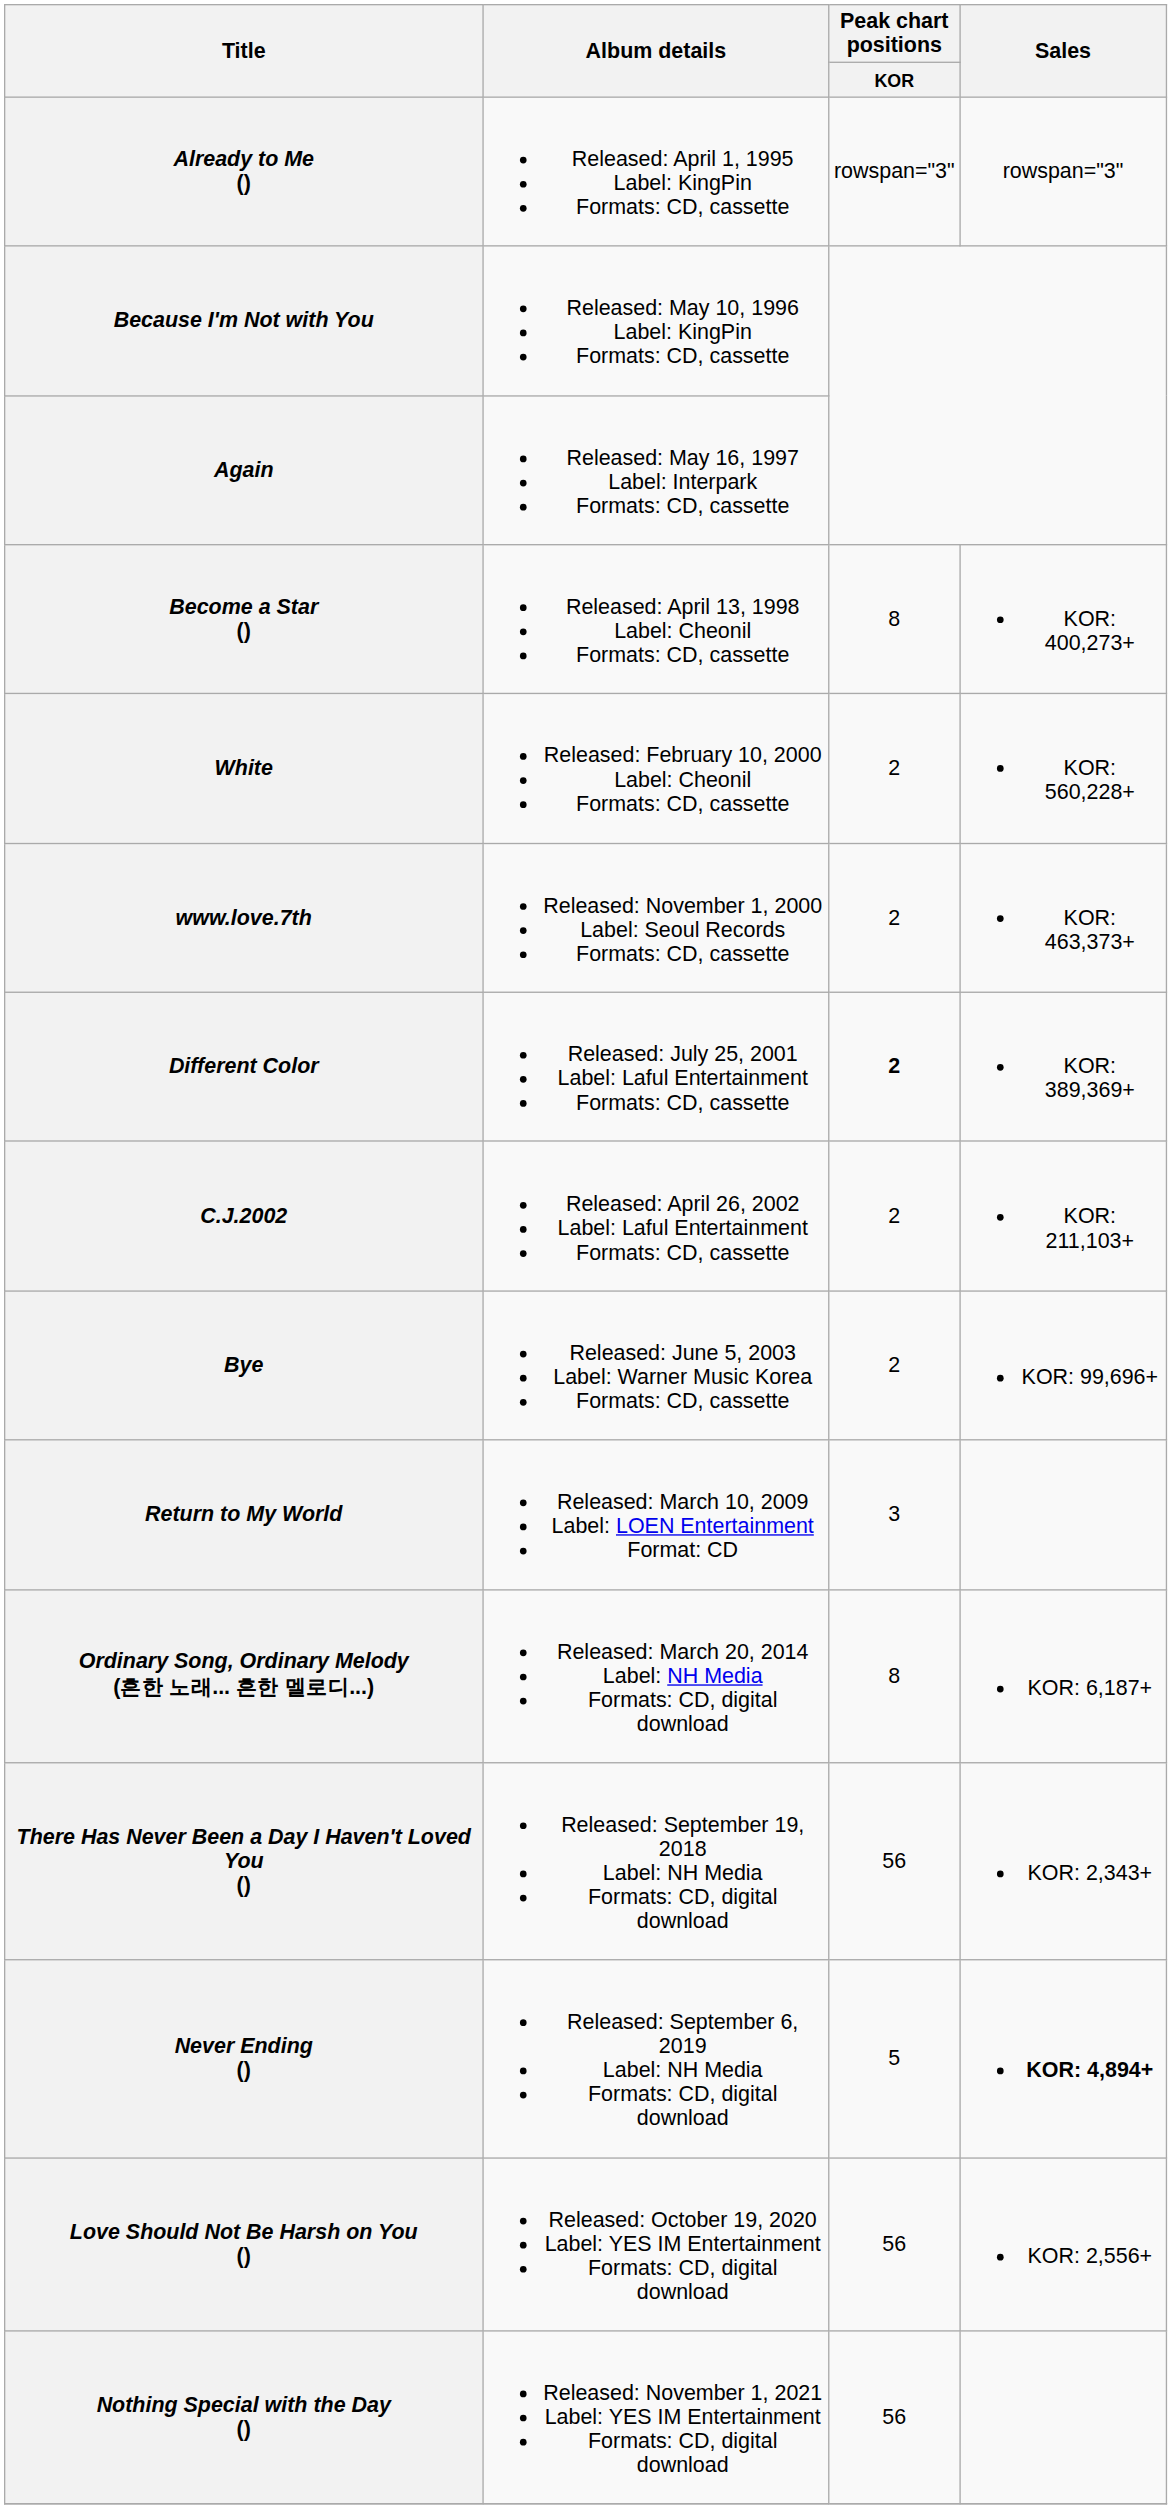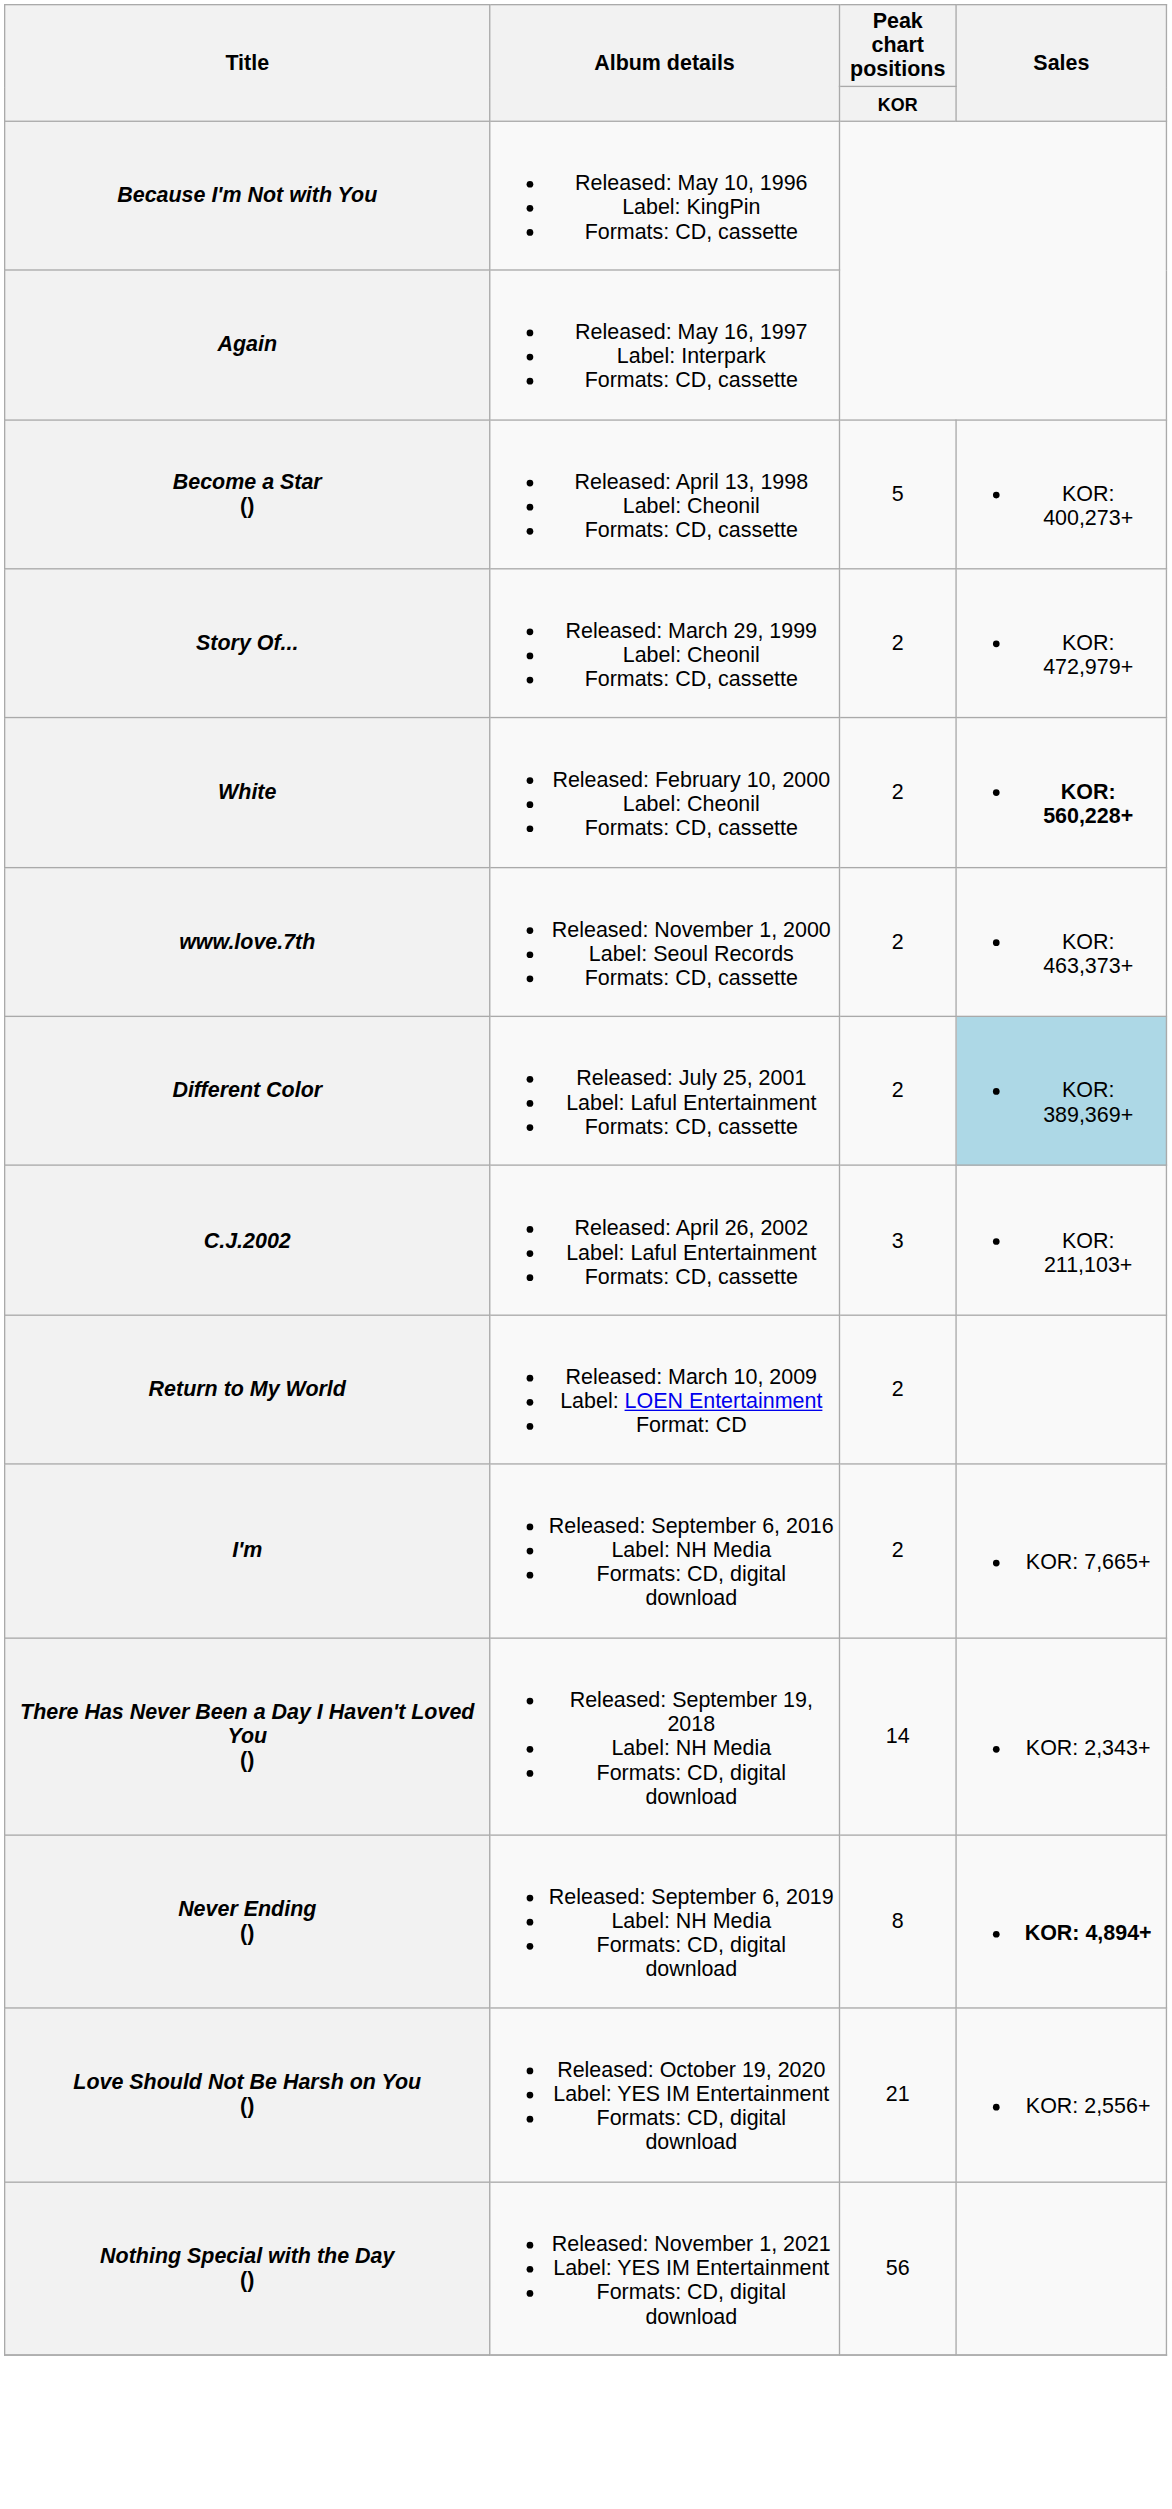- row: (244, 171)
(894, 618) 8 -> (898, 493) 5
+ row: (247, 643)
(1063, 780) normal -> (1061, 805) bold
(894, 1066) bold -> (898, 1090) normal
(1063, 1079) no background -> (1061, 1103) lightblue background
(894, 1215) 2 -> (898, 1240) 3
- row: (244, 1365)
(894, 1514) 3 -> (898, 1389) 2
- row: (244, 1674)
+ row: (247, 1550)
(894, 1861) 56 -> (898, 1736) 14
(894, 2058) 5 -> (898, 1921) 8
(894, 2244) 56 -> (898, 2094) 21
